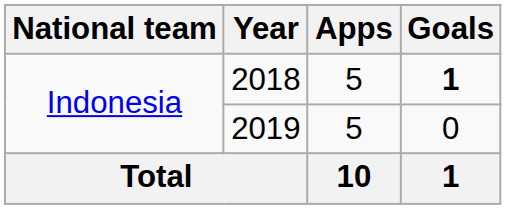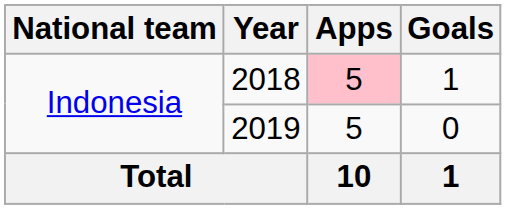(354, 78) no background -> (354, 78) pink background
(451, 78) bold -> (451, 78) normal
